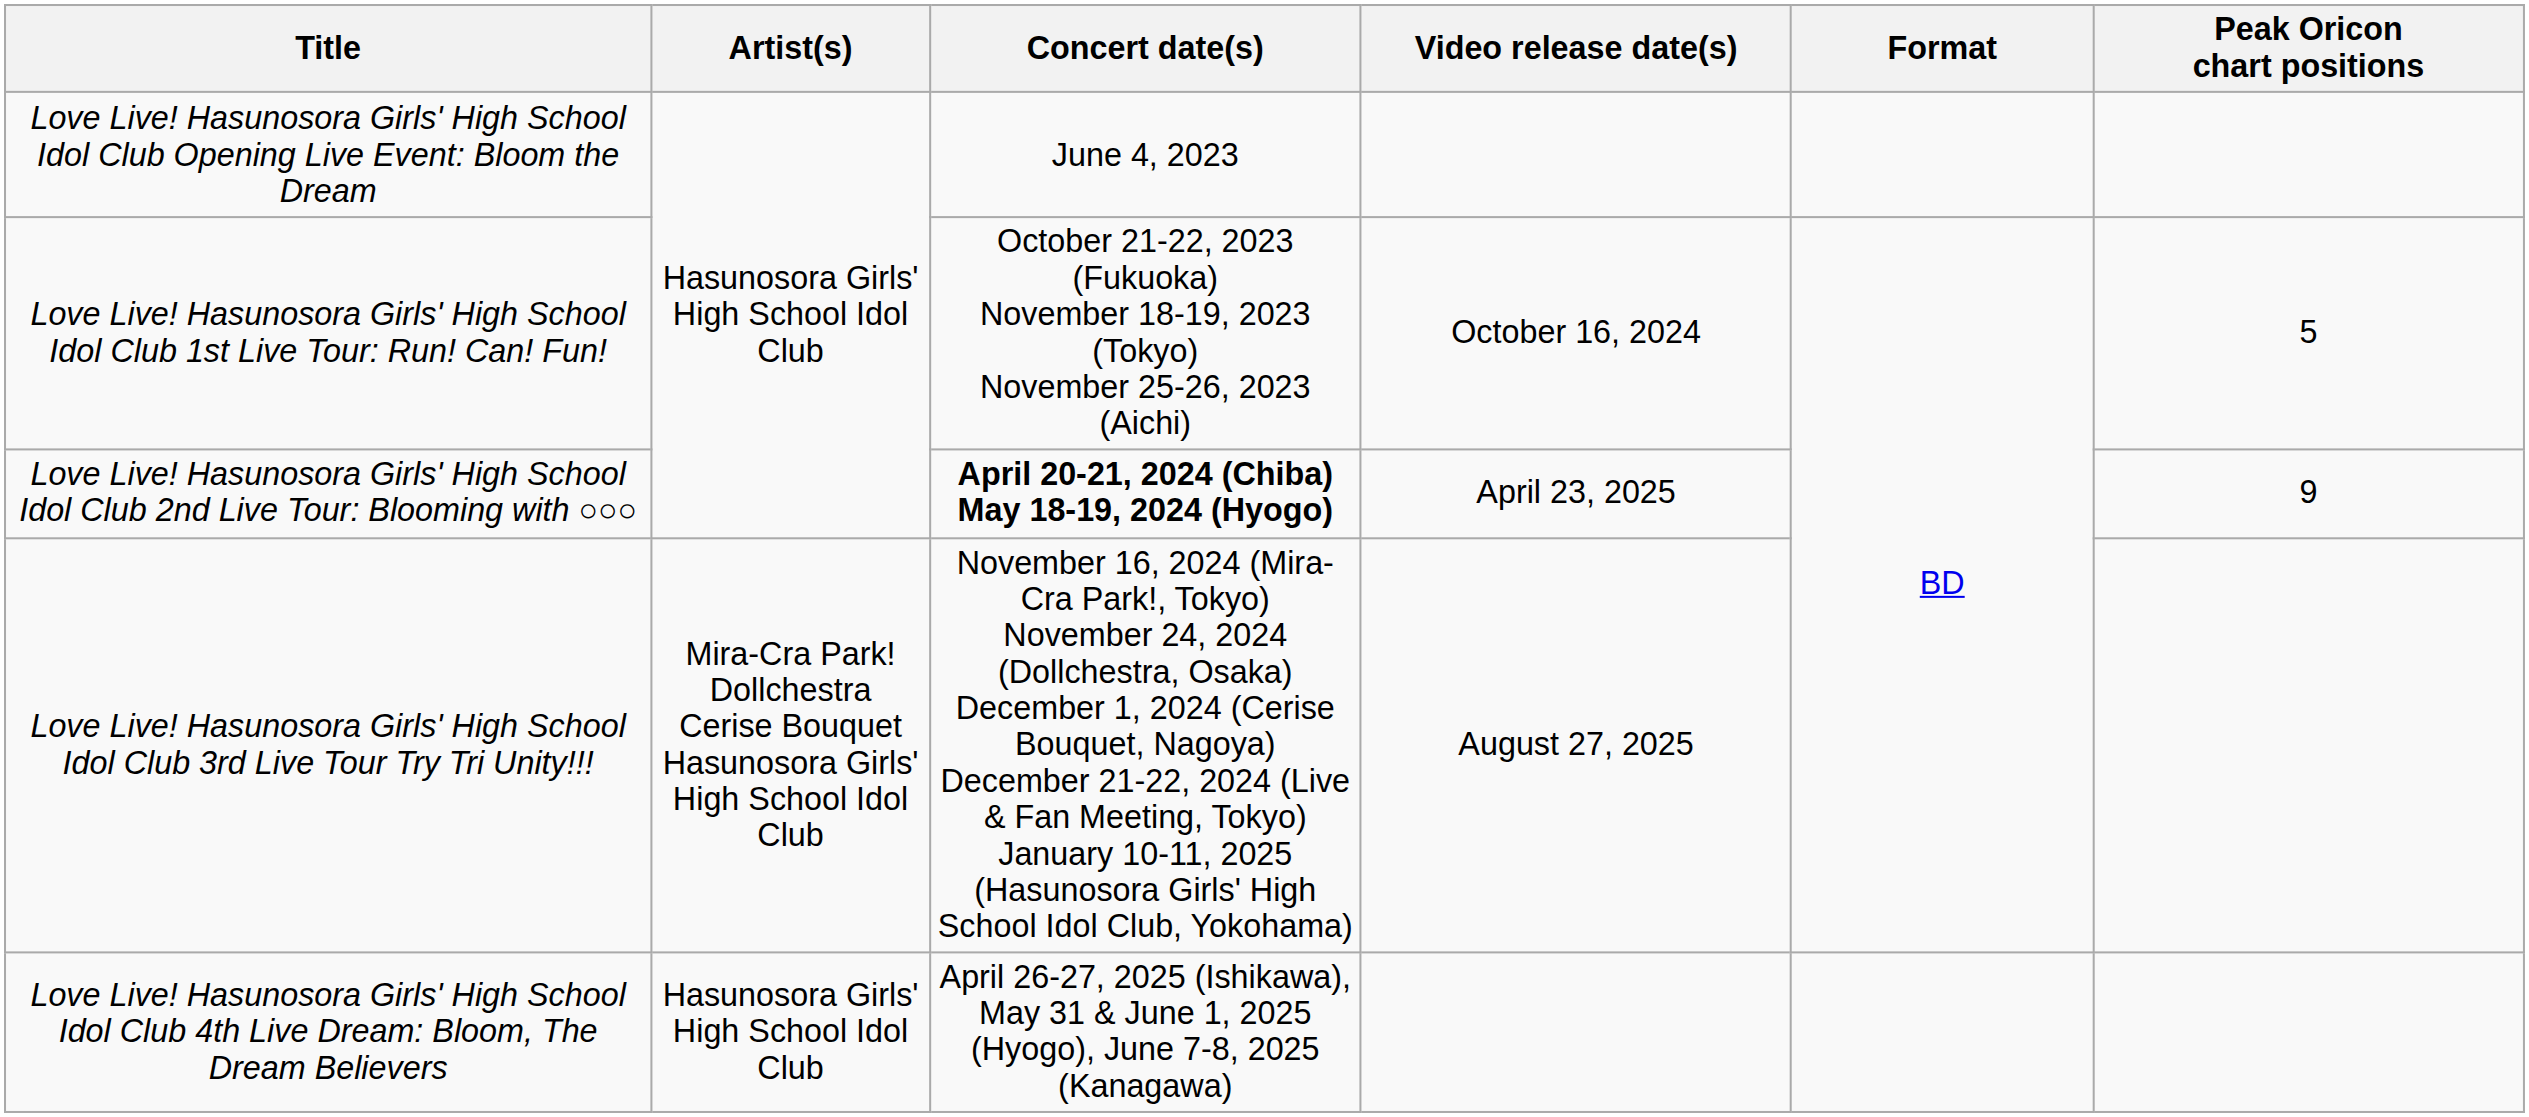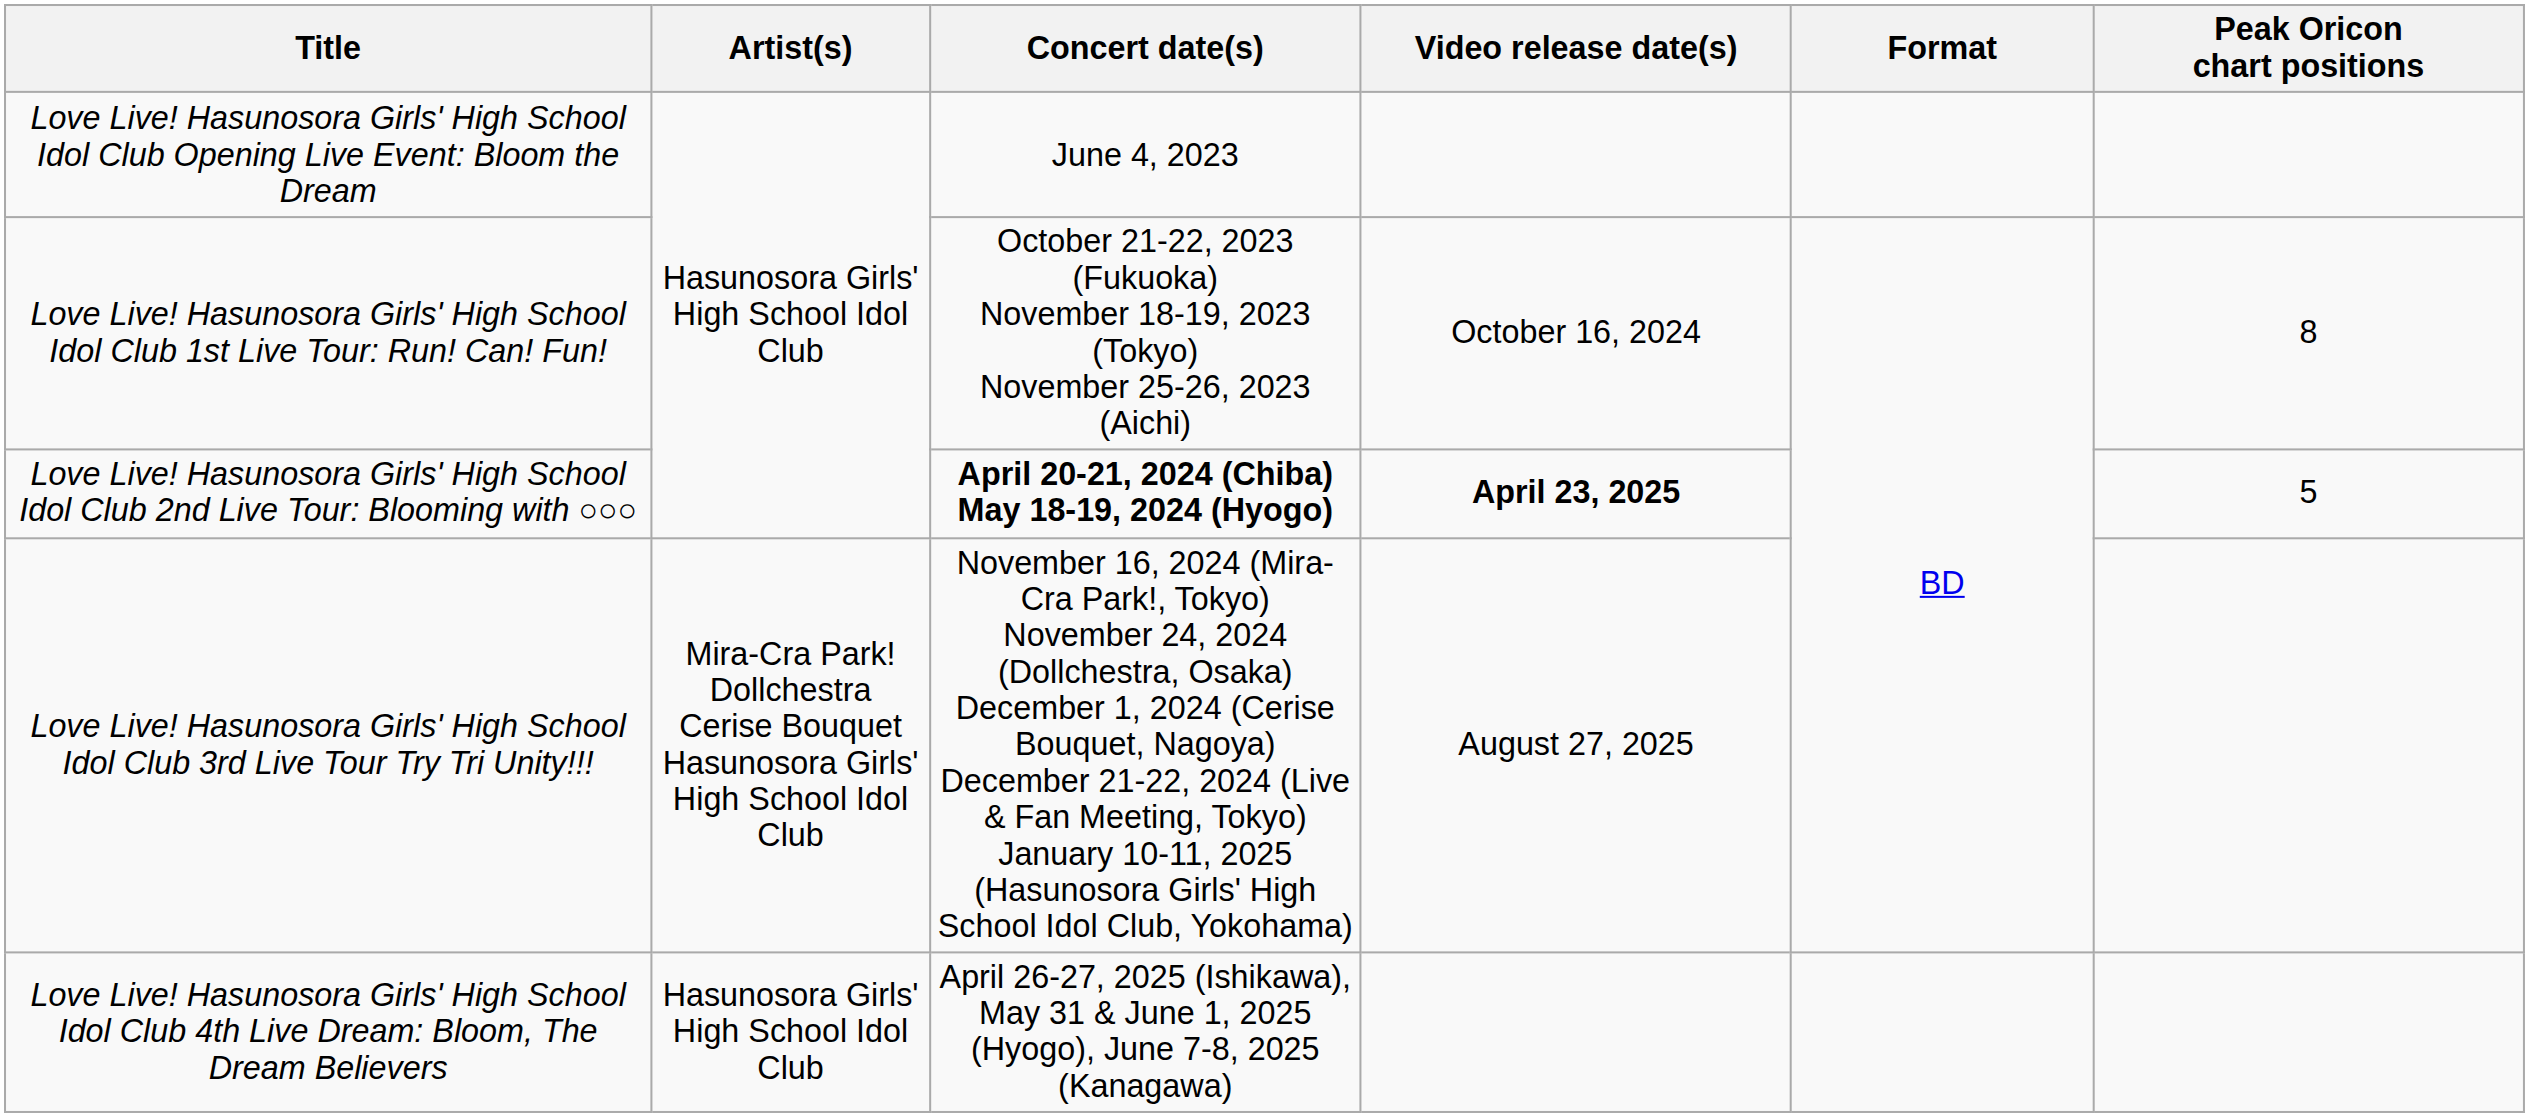(2308, 332) 5 -> (2308, 332) 8
(1576, 492) normal -> (1576, 492) bold
(2308, 492) 9 -> (2308, 492) 5
